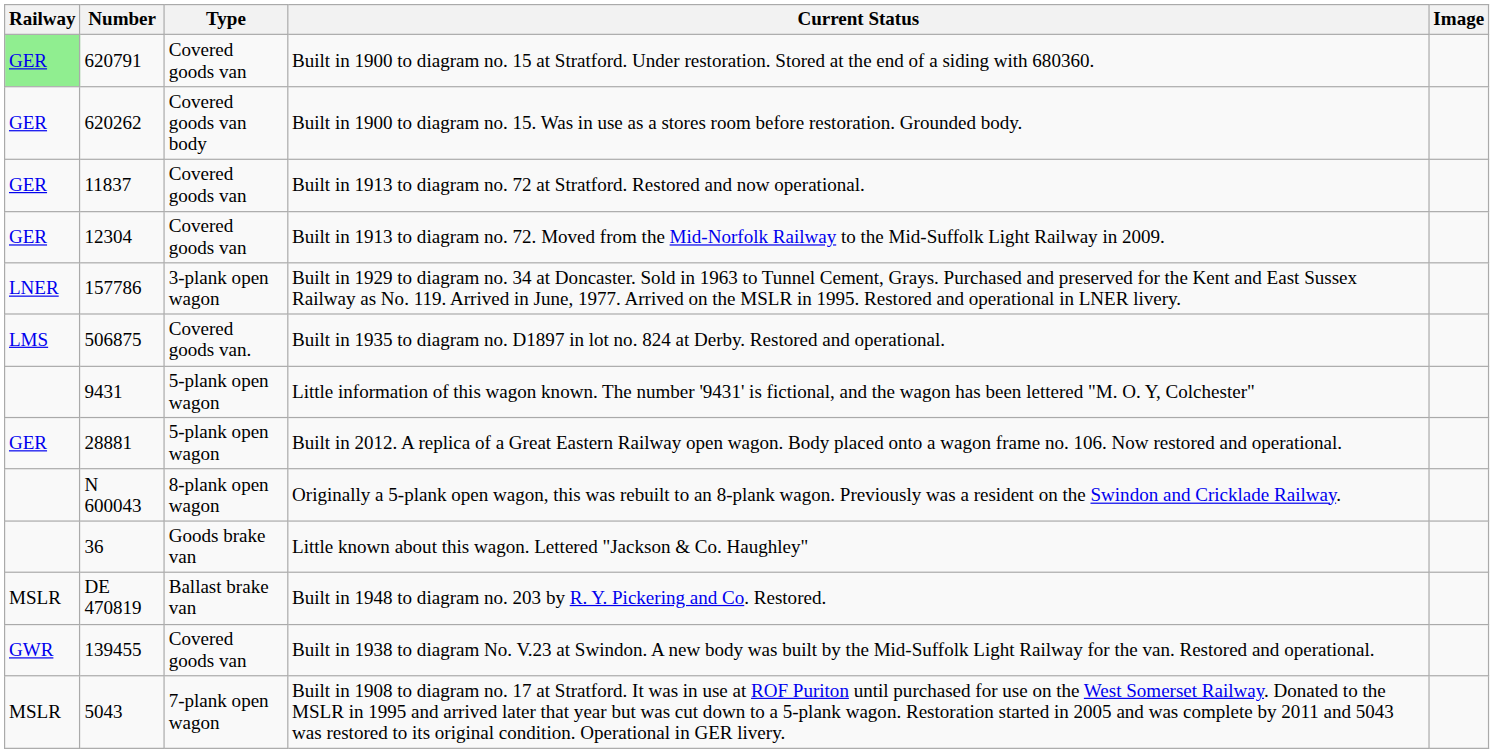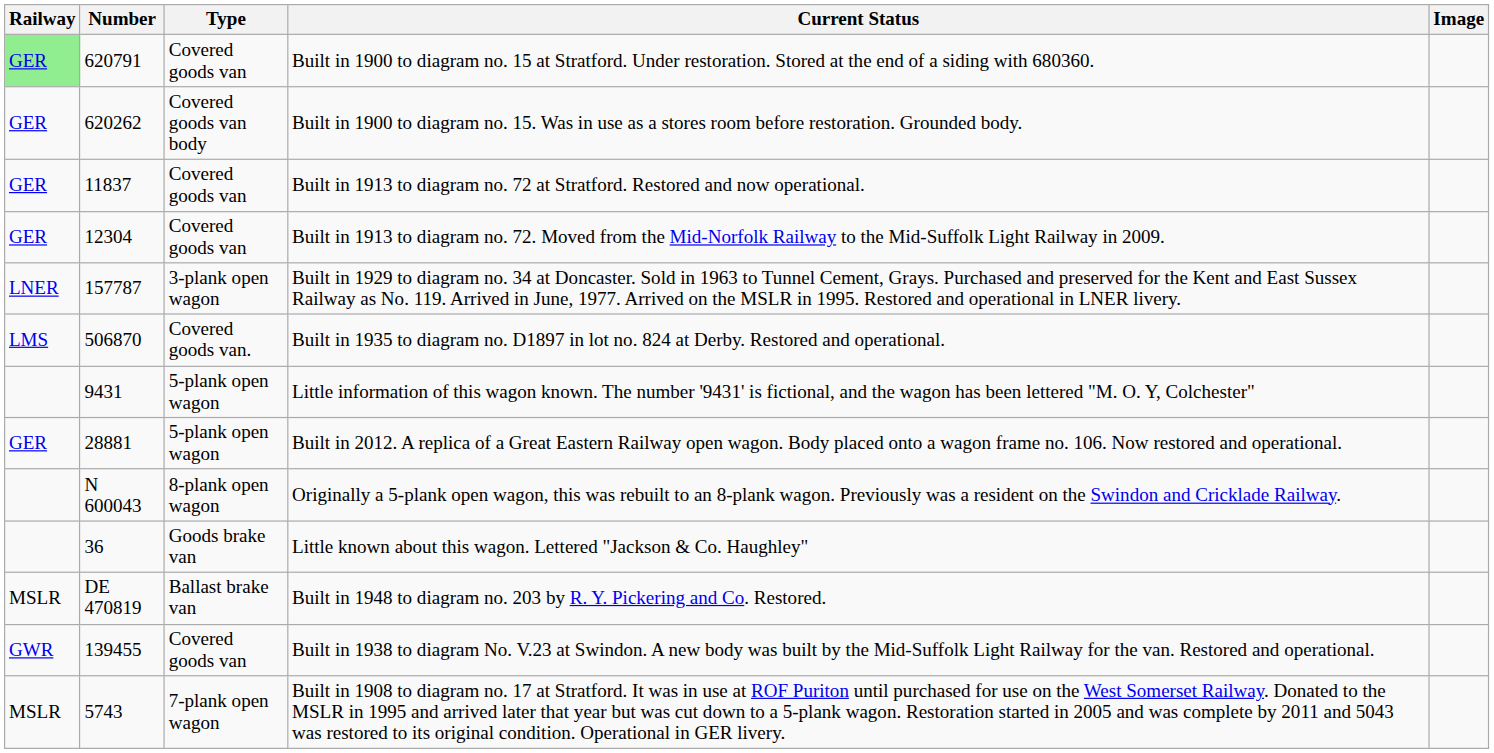(113, 288) 157786 -> (113, 288) 157787
(113, 340) 506875 -> (113, 340) 506870
(103, 712) 5043 -> (103, 712) 5743
